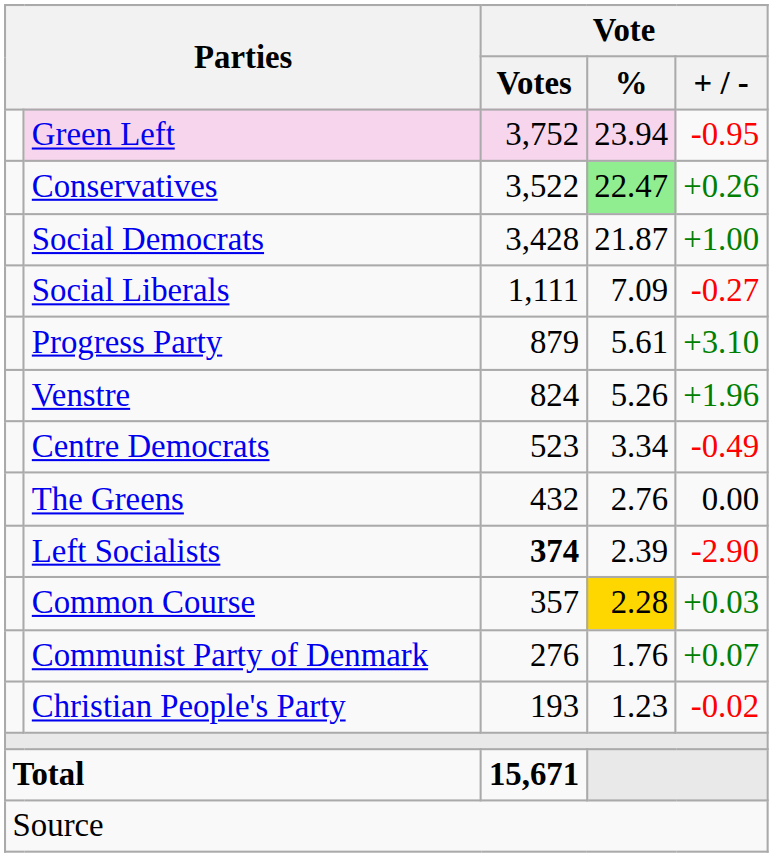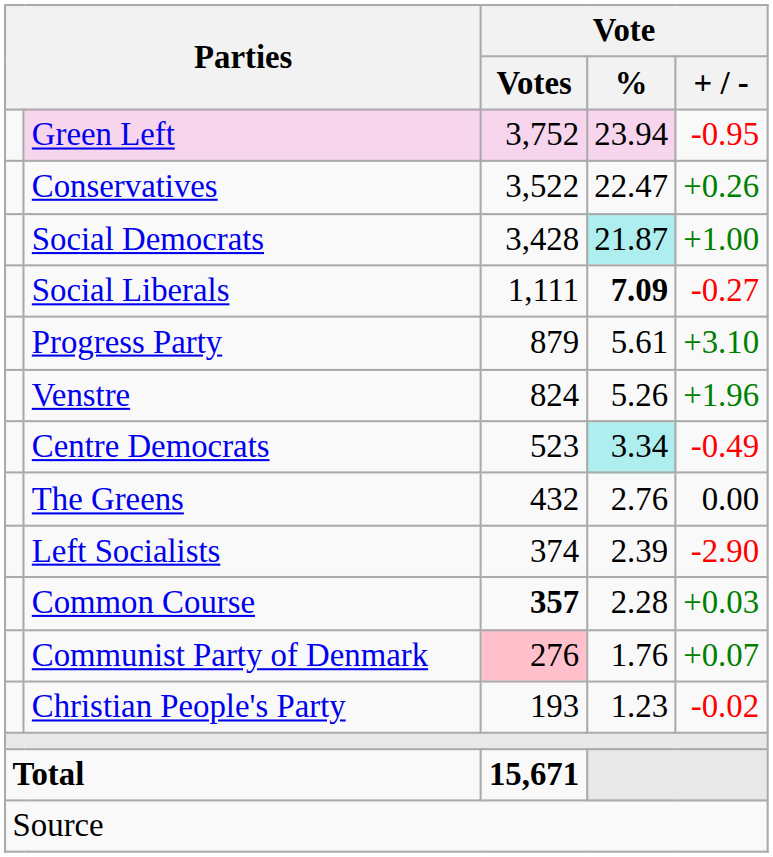(631, 186) lightgreen background -> (631, 186) no background
(631, 238) no background -> (631, 238) paleturquoise background
(639, 290) normal -> (639, 290) bold
(639, 446) no background -> (639, 446) paleturquoise background
(555, 550) bold -> (555, 550) normal
(555, 602) normal -> (555, 602) bold
(639, 602) gold background -> (639, 602) no background
(555, 654) no background -> (555, 654) pink background
